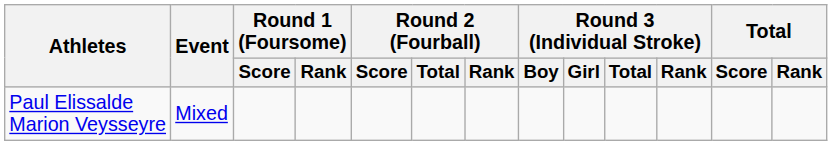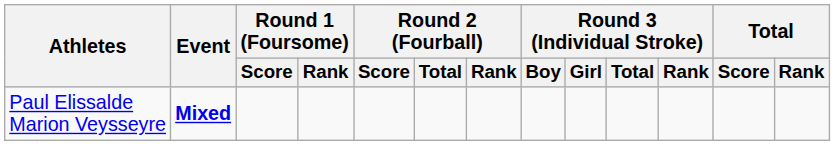(202, 114) normal -> (203, 114) bold
